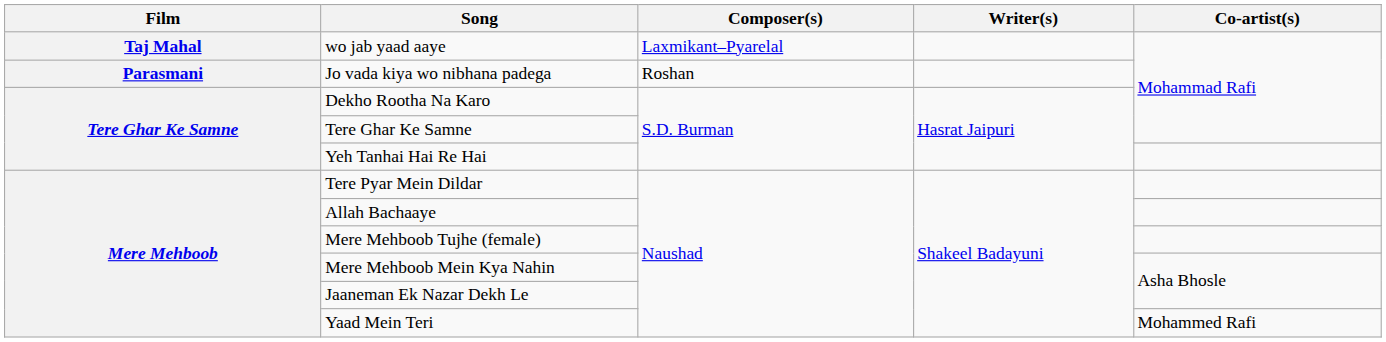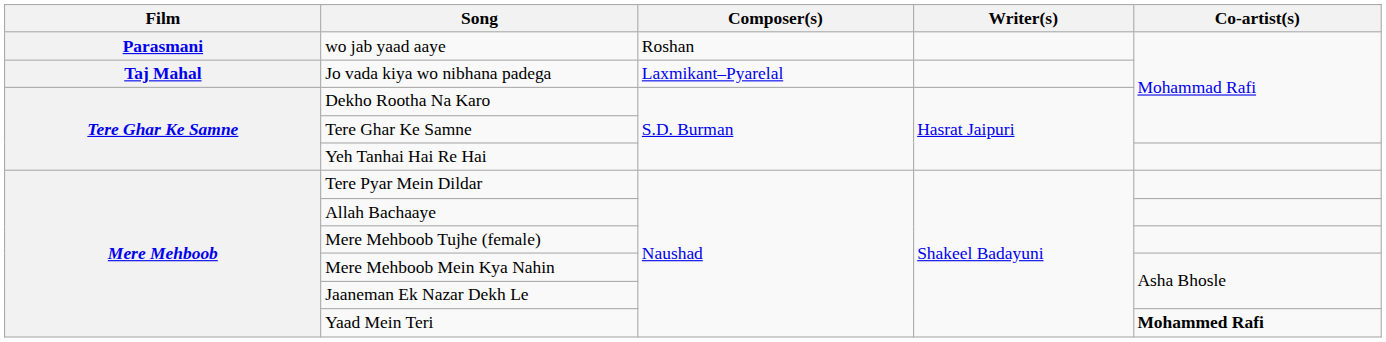(163, 45) Taj Mahal -> (163, 45) Parasmani
(713, 45) Laxmikant–Pyarelal -> (668, 45) Roshan
(163, 73) Parasmani -> (163, 73) Taj Mahal
(668, 73) Roshan -> (713, 73) Laxmikant–Pyarelal
(1197, 322) normal -> (1201, 322) bold
